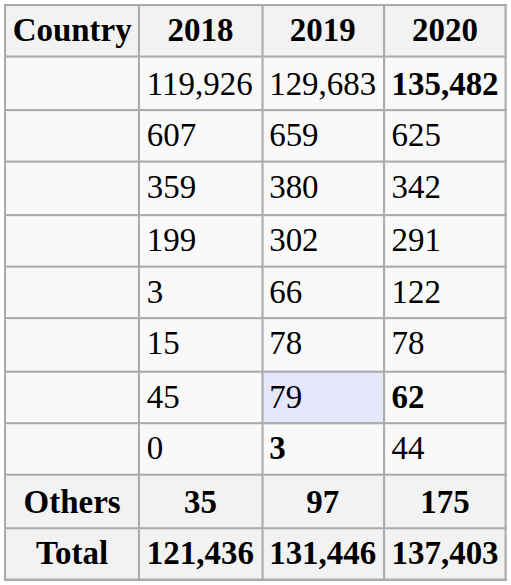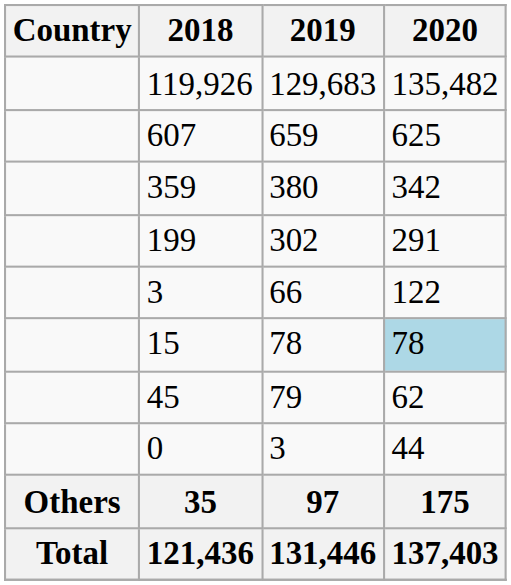(445, 82) bold -> (445, 82) normal
(408, 344) no background -> (408, 344) lightblue background
(286, 396) lavender background -> (286, 396) no background
(408, 396) bold -> (408, 396) normal
(277, 448) bold -> (277, 448) normal
